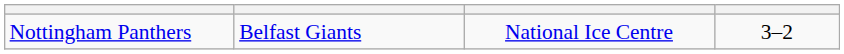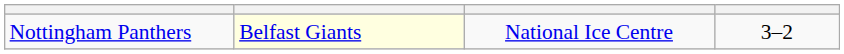(300, 31) no background -> (300, 31) lightyellow background
